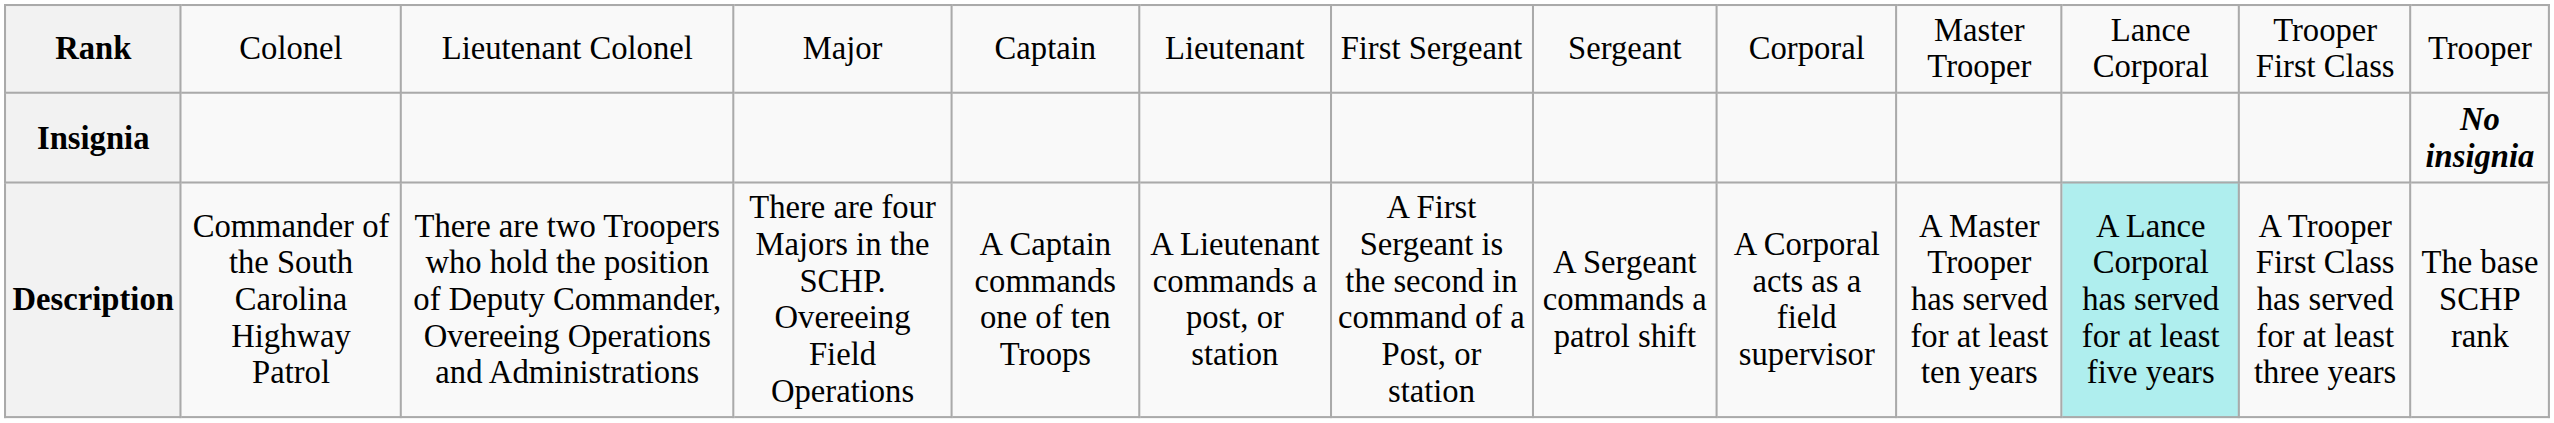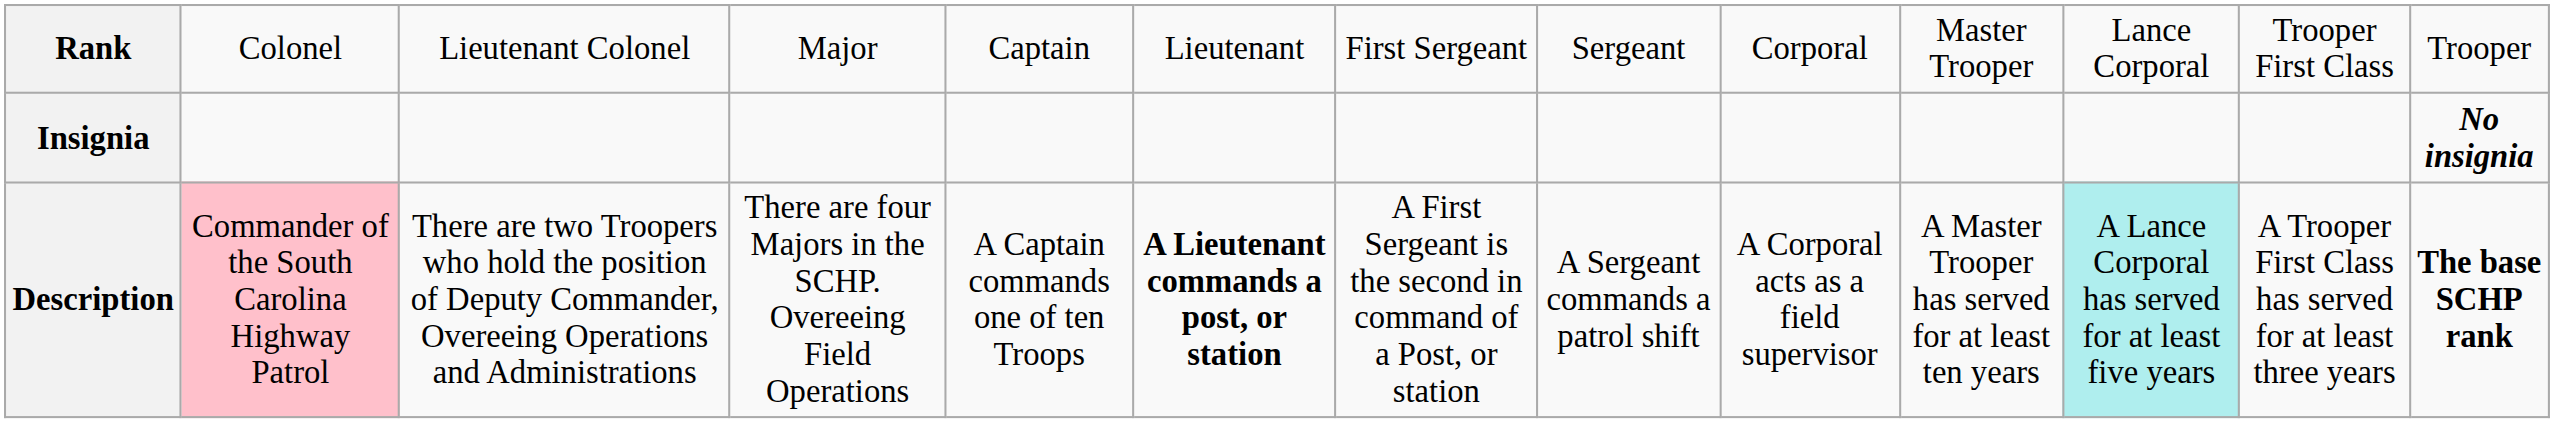(291, 299) no background -> (290, 299) pink background
(1235, 299) normal -> (1234, 299) bold
(2480, 299) normal -> (2479, 299) bold
